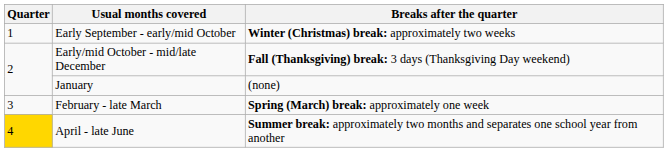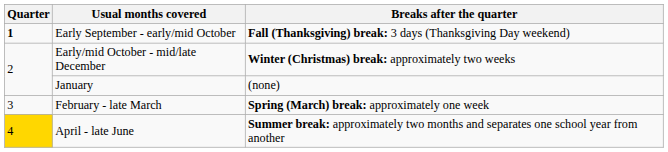(10, 33) normal -> (10, 33) bold
(382, 33) Winter (Christmas) break: approximately two weeks -> (409, 33) Fall (Thanksgiving) break: 3 days (Thanksgiving Day weekend)
(409, 59) Fall (Thanksgiving) break: 3 days (Thanksgiving Day weekend) -> (382, 59) Winter (Christmas) break: approximately two weeks
